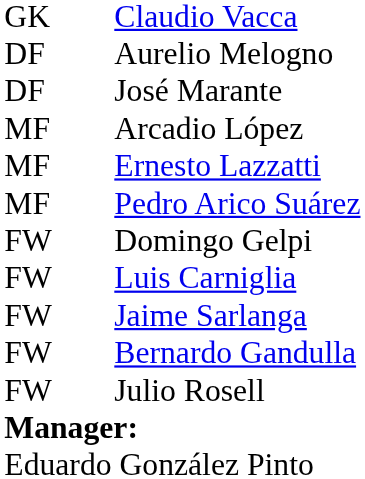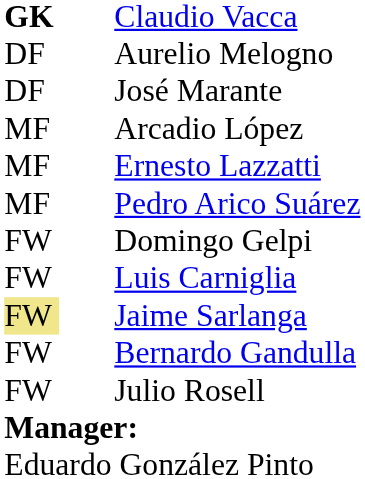(27, 16) normal -> (29, 16) bold
(28, 315) no background -> (28, 315) khaki background
